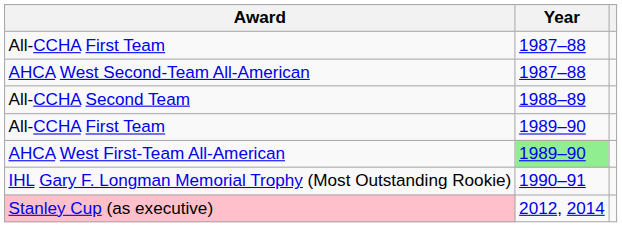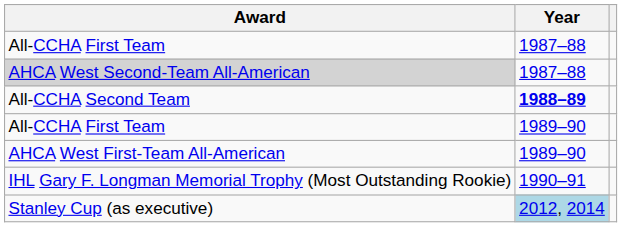(159, 72) no background -> (159, 72) lightgrey background
(552, 99) normal -> (552, 99) bold
(552, 153) lightgreen background -> (552, 153) no background
(111, 208) pink background -> (111, 208) no background
(562, 208) no background -> (562, 208) lightblue background
